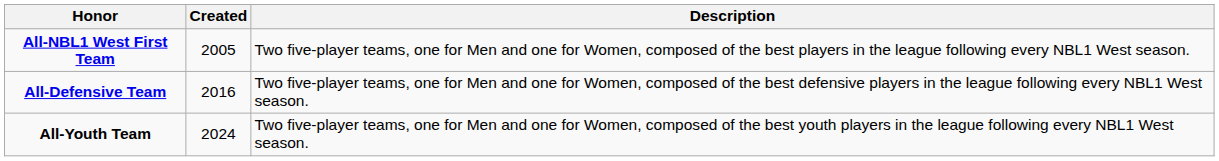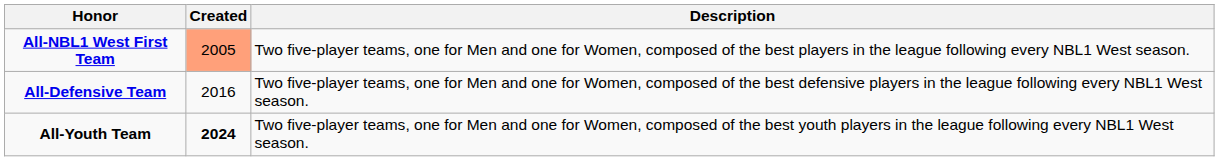(218, 50) no background -> (218, 50) lightsalmon background
(218, 134) normal -> (218, 134) bold
